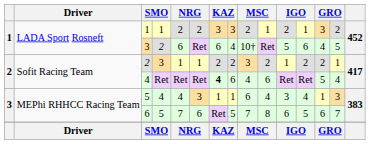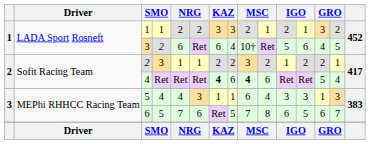(248, 79) normal -> (248, 79) bold
(305, 96) 4 -> (305, 96) 3
